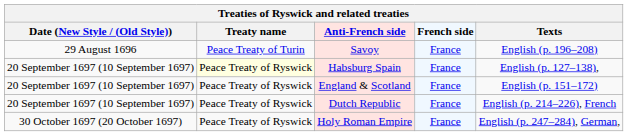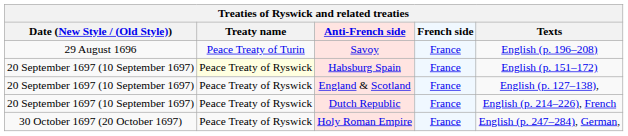(549, 67) English (p. 127–138), -> (549, 67) English (p. 151–172)
(549, 85) English (p. 151–172) -> (549, 85) English (p. 127–138),
